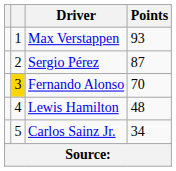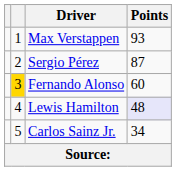(138, 84) 70 -> (138, 84) 60
(138, 108) no background -> (138, 108) lavender background
